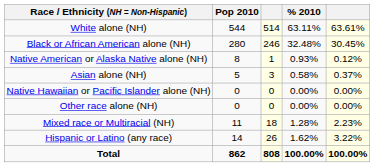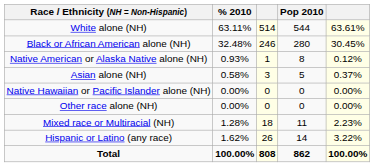columns swapped: (237, 12) <-> (304, 12)
